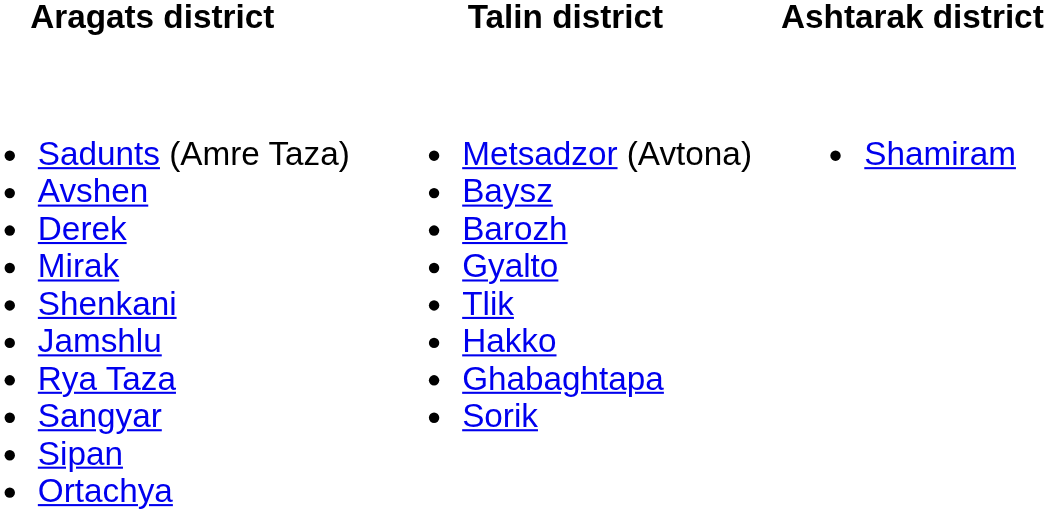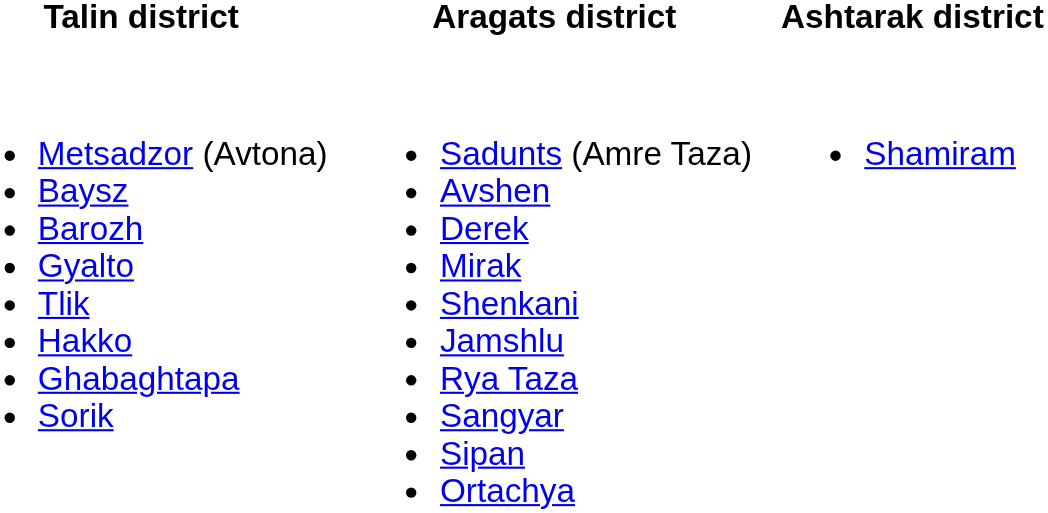columns swapped: (152, 16) <-> (565, 16)
